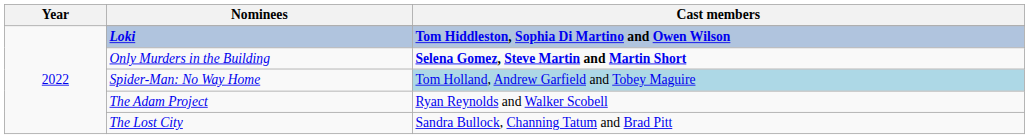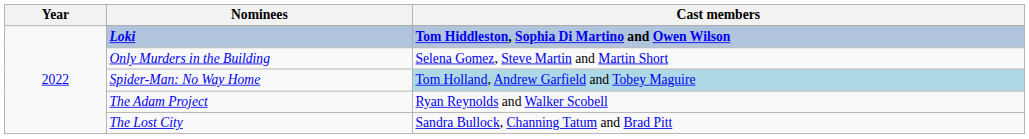(551, 58) bold -> (542, 58) normal
